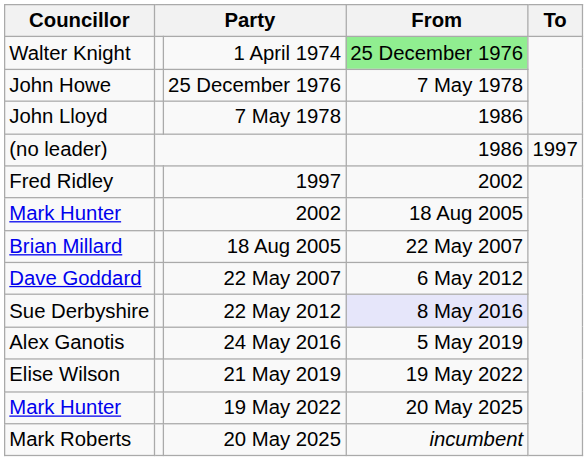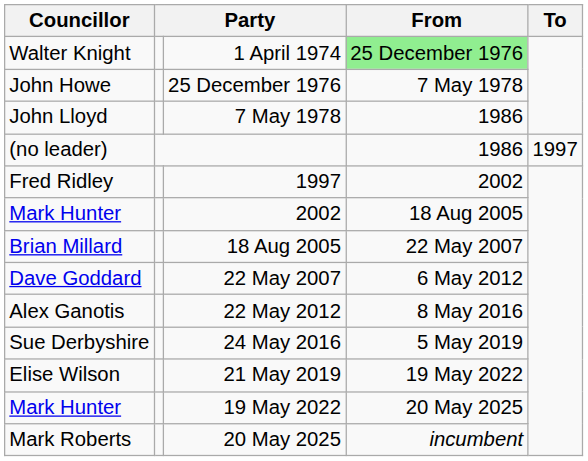(79, 310) Sue Derbyshire -> (67, 310) Alex Ganotis
(470, 310) lavender background -> (470, 310) no background
(67, 342) Alex Ganotis -> (79, 342) Sue Derbyshire
